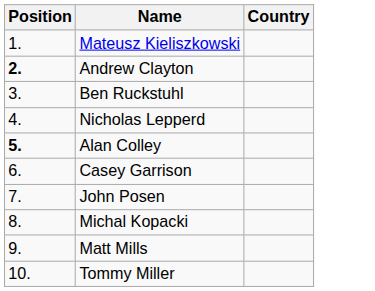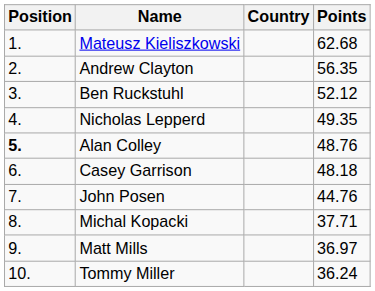+ column: (342, 17)
(15, 68) bold -> (15, 68) normal
